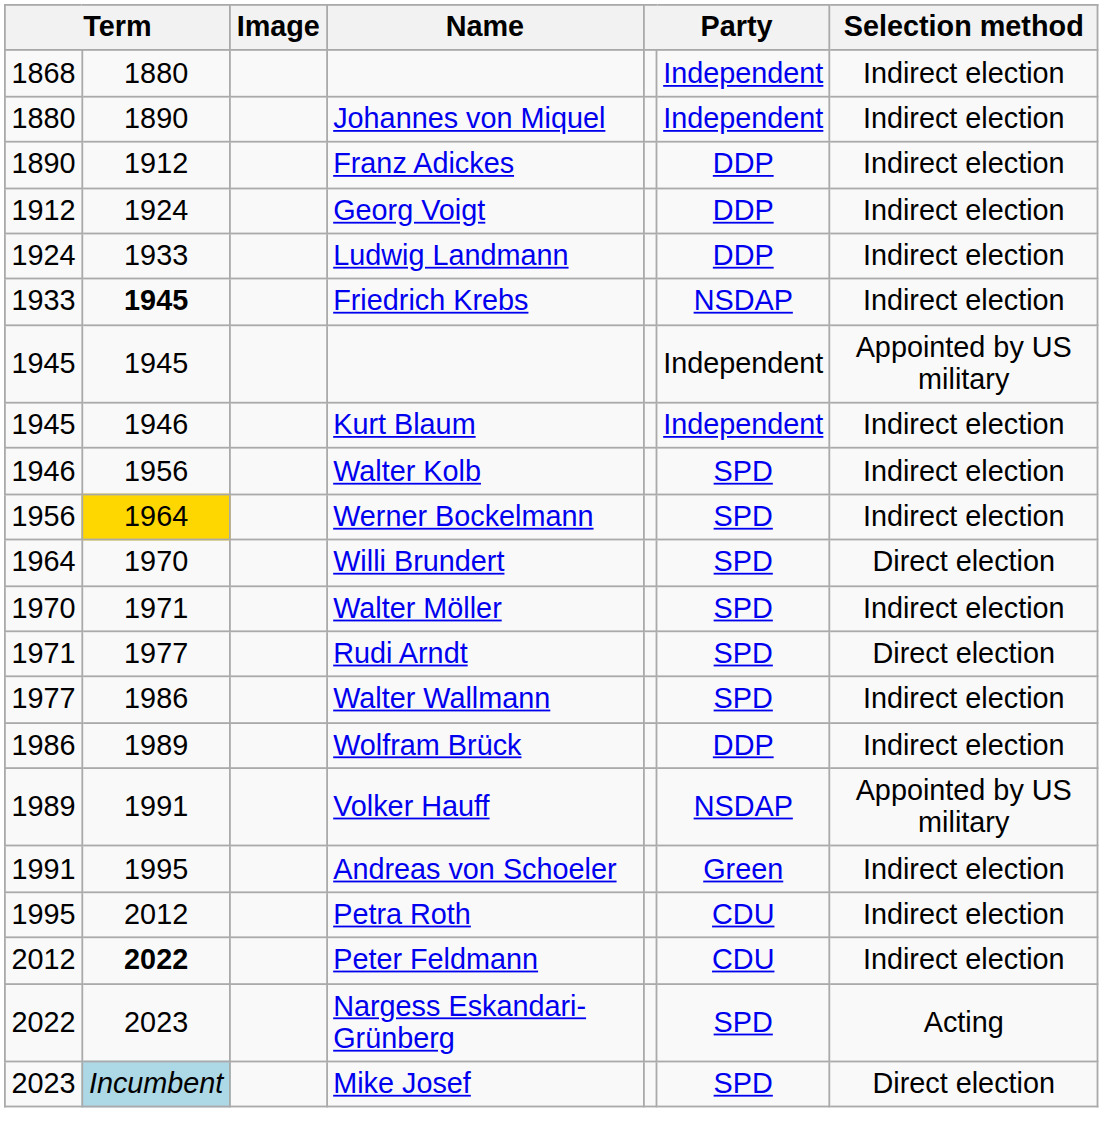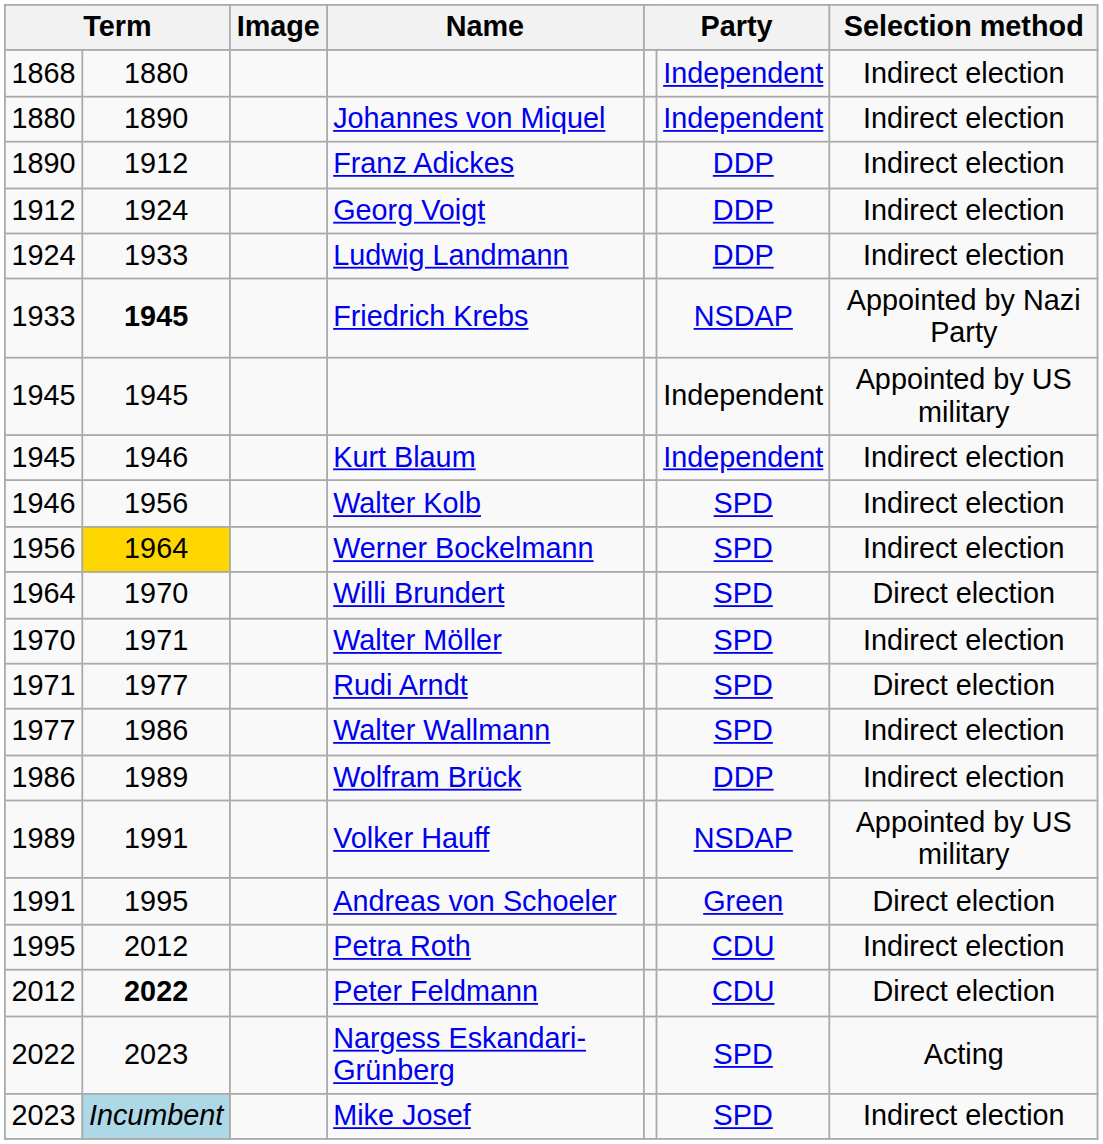(964, 301) Indirect election -> (964, 317) Appointed by Nazi Party
(964, 868) Indirect election -> (964, 901) Direct election
(964, 959) Indirect election -> (964, 992) Direct election
(964, 1083) Direct election -> (964, 1116) Indirect election
